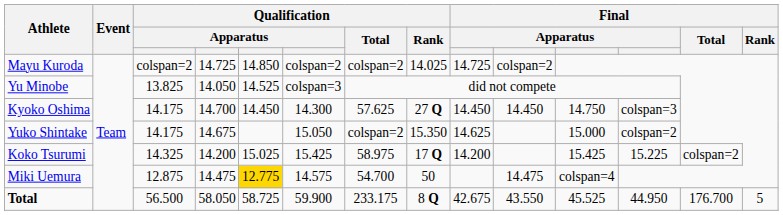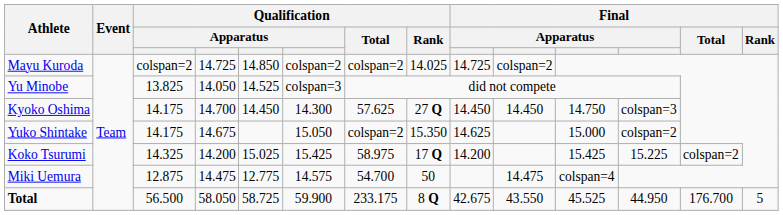(261, 177) gold background -> (261, 177) no background
